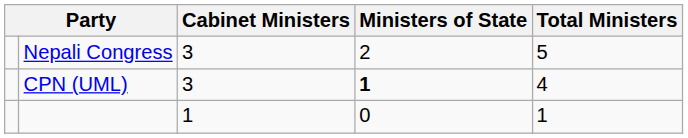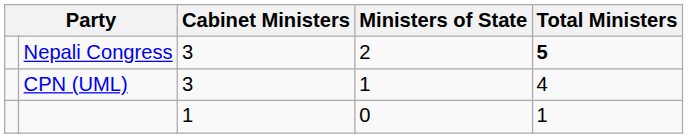(542, 52) normal -> (542, 52) bold
(365, 84) bold -> (365, 84) normal
